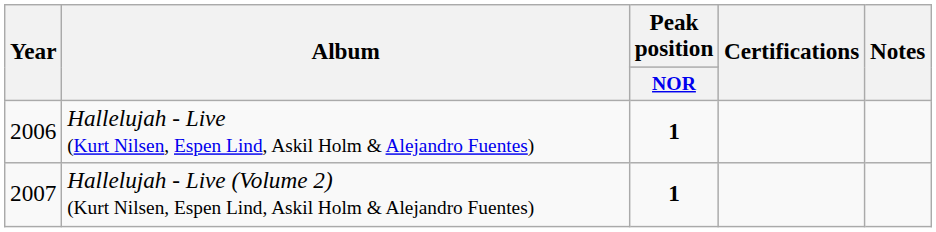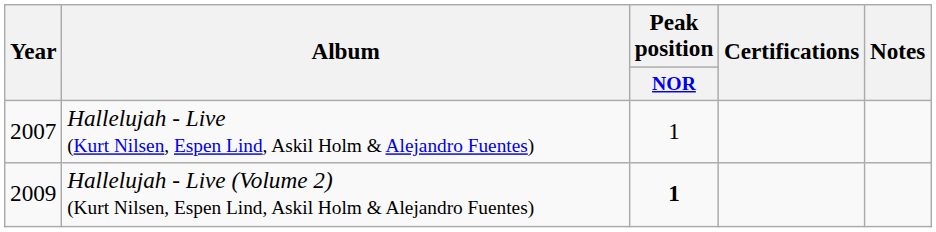(33, 131) 2006 -> (33, 131) 2007
(674, 131) bold -> (674, 131) normal
(33, 194) 2007 -> (33, 194) 2009
